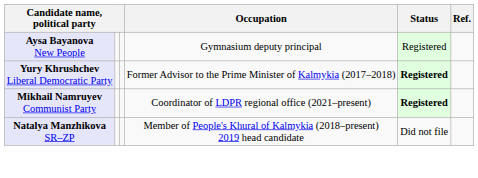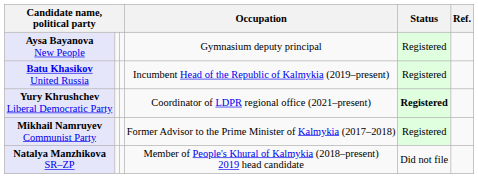+ row: (60, 74)
(261, 74) Former Advisor to the Prime Minister of Kalmykia (2017–2018) -> (261, 103) Coordinator of LDPR regional office (2021–present)
(261, 103) Coordinator of LDPR regional office (2021–present) -> (261, 131) Former Advisor to the Prime Minister of Kalmykia (2017–2018)
(424, 103) bold -> (424, 131) normal
